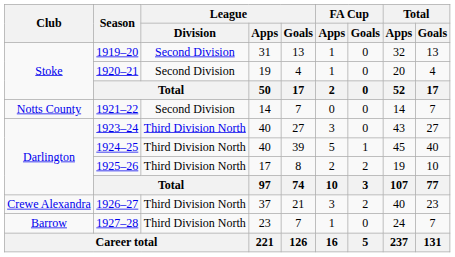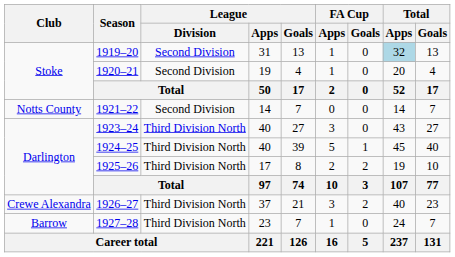(399, 52) no background -> (399, 52) lightblue background
